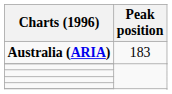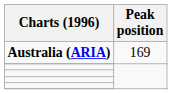(140, 52) 183 -> (140, 52) 169
